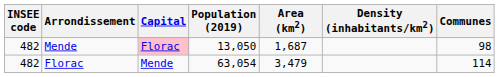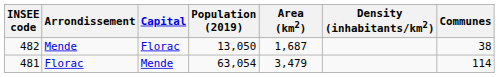(160, 46) pink background -> (160, 46) no background
(485, 46) 98 -> (485, 46) 38
(30, 64) 482 -> (30, 64) 481
